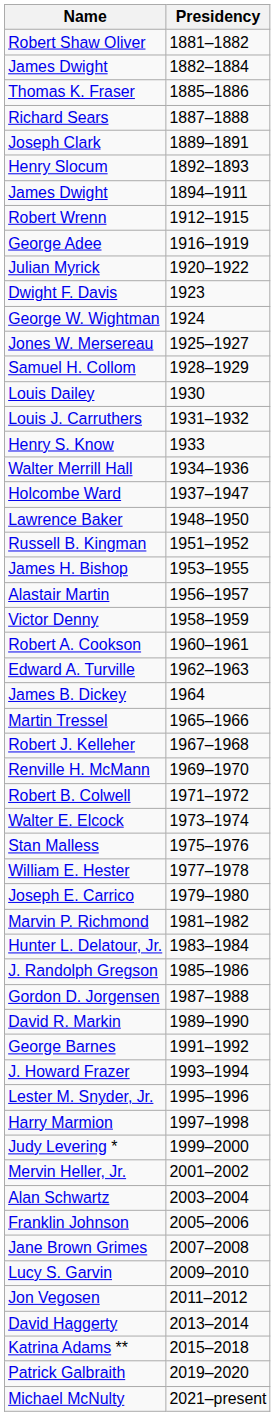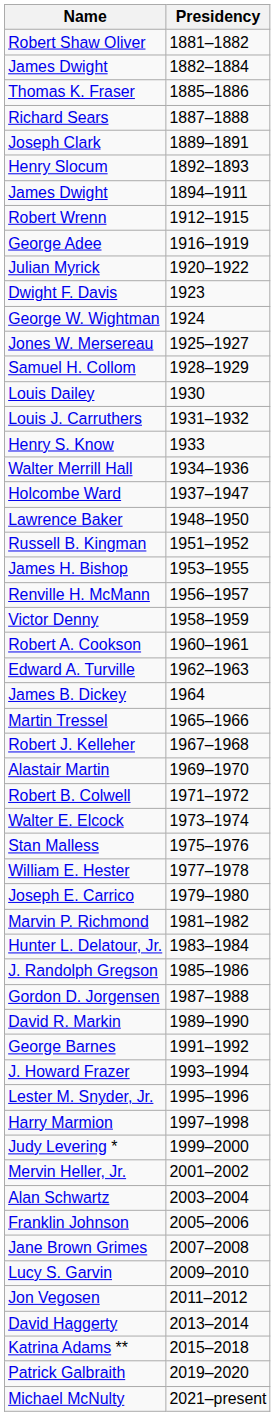(59, 594) Alastair Martin -> (79, 594) Renville H. McMann
(79, 770) Renville H. McMann -> (59, 770) Alastair Martin
